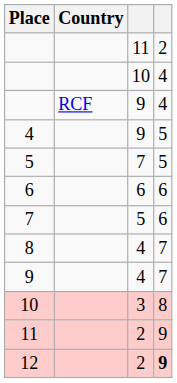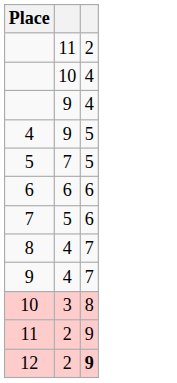- column: (91, 18)
